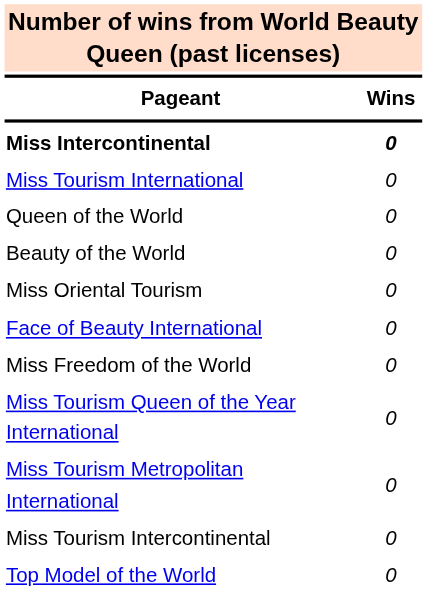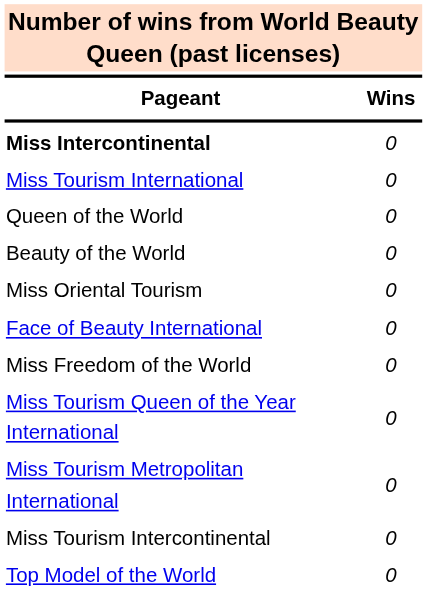(391, 142) bold -> (391, 142) normal
